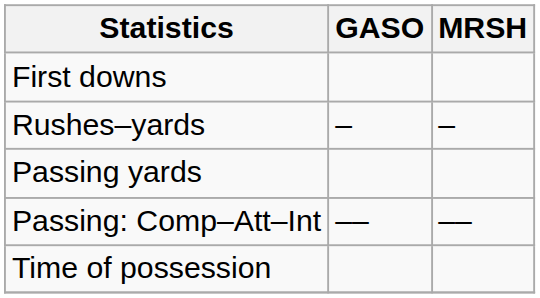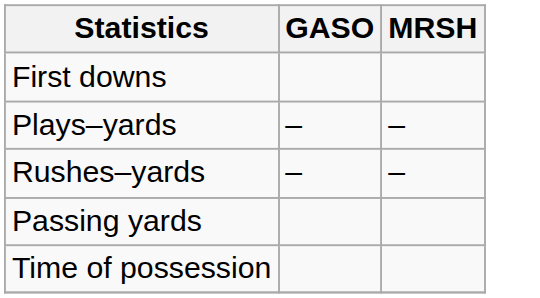+ row: (94, 124)
- row: (167, 220)
